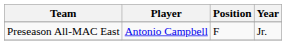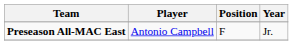(63, 31) normal -> (66, 31) bold
